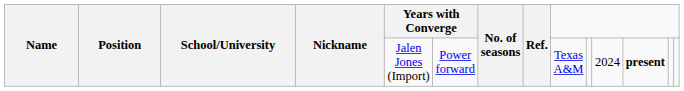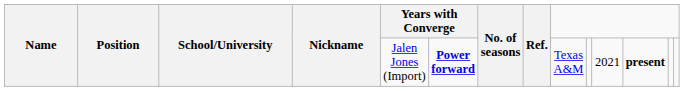(455, 62) normal -> (453, 62) bold
(607, 62) 2024 -> (607, 62) 2021
